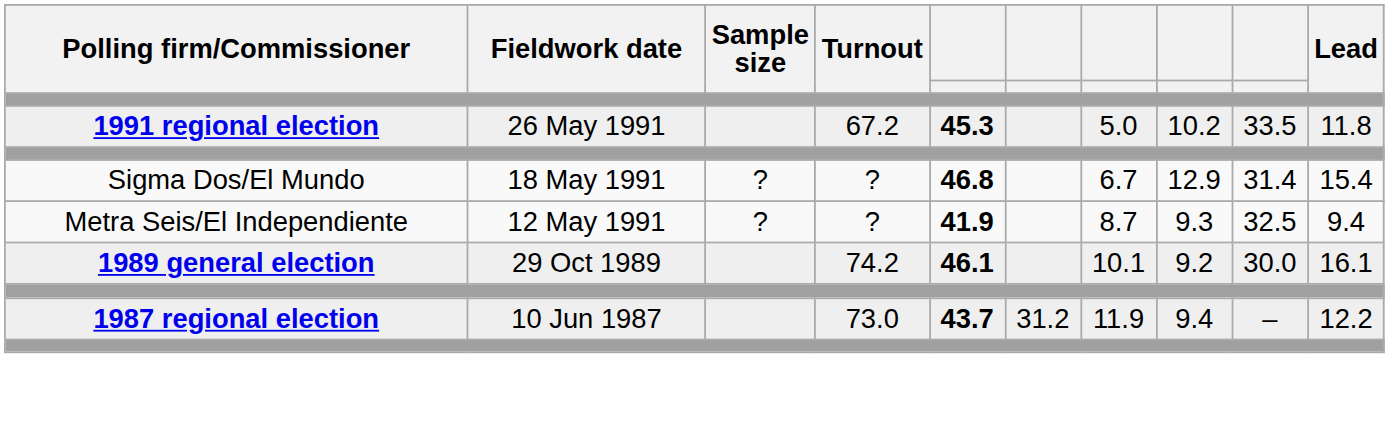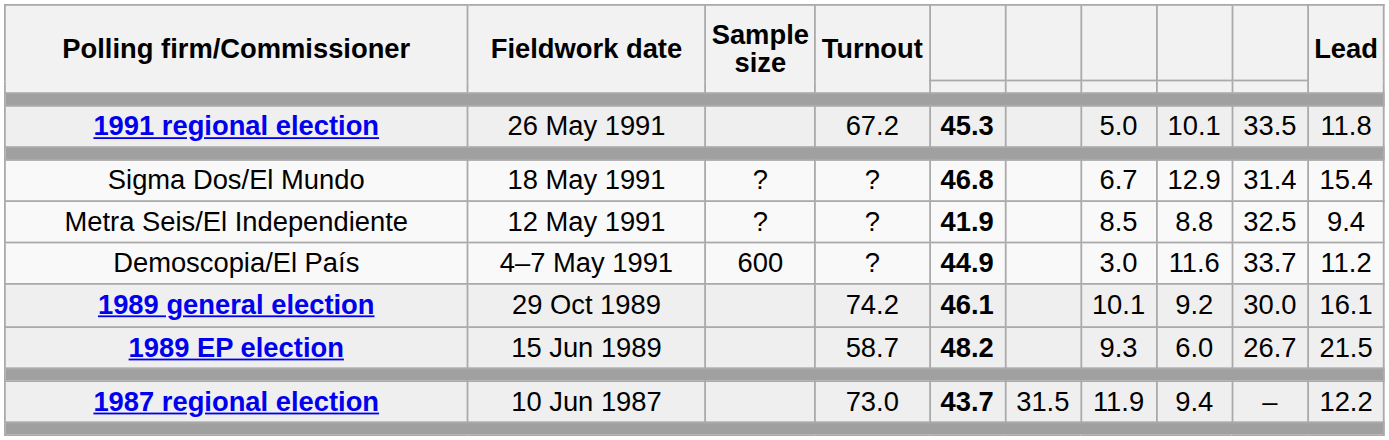(1194, 126) 10.2 -> (1194, 126) 10.1
(1119, 222) 8.7 -> (1119, 222) 8.5
(1194, 222) 9.3 -> (1194, 222) 8.8
+ row: (236, 263)
+ row: (236, 346)
(1043, 317) 31.2 -> (1043, 400) 31.5
